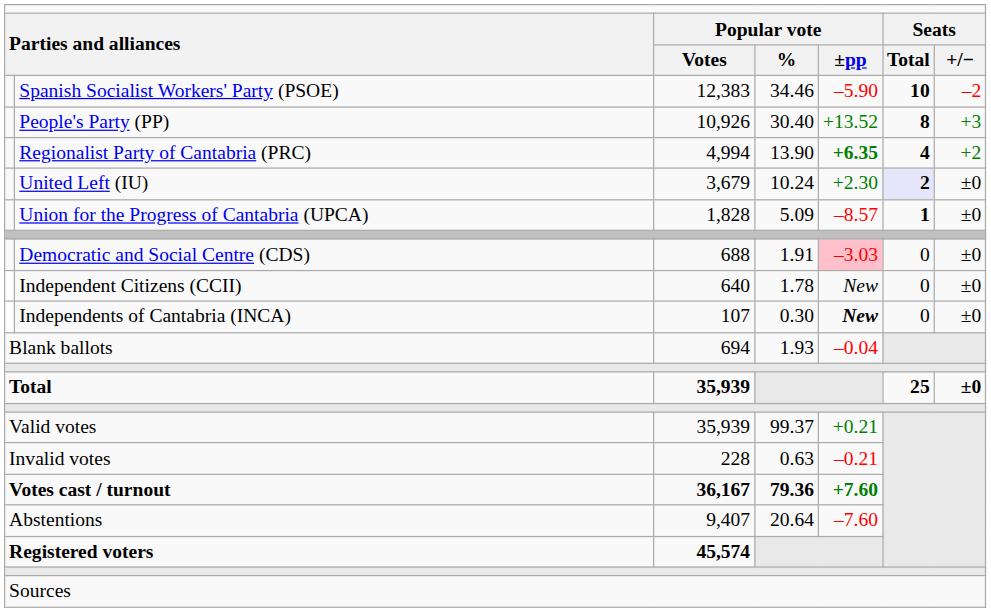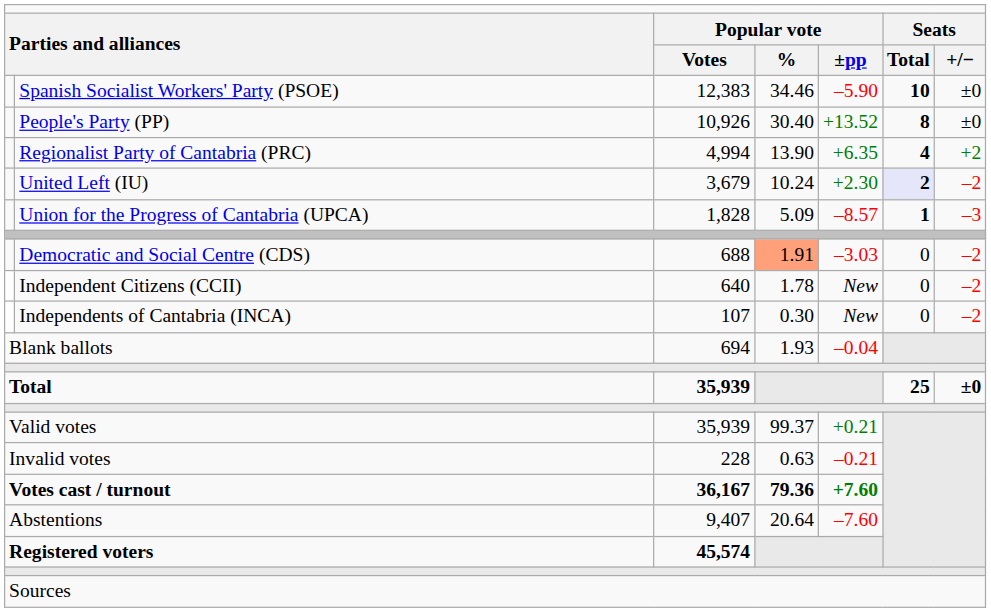(972, 90) –2 -> (971, 90) ±0
(971, 121) +3 -> (971, 121) ±0
(855, 152) bold -> (855, 152) normal
(971, 183) ±0 -> (972, 183) –2
(971, 214) ±0 -> (972, 214) –3
(797, 254) no background -> (797, 254) lightsalmon background
(856, 254) pink background -> (856, 254) no background
(971, 254) ±0 -> (972, 254) –2
(971, 285) ±0 -> (972, 285) –2
(860, 316) bold -> (861, 316) normal
(971, 316) ±0 -> (972, 316) –2
